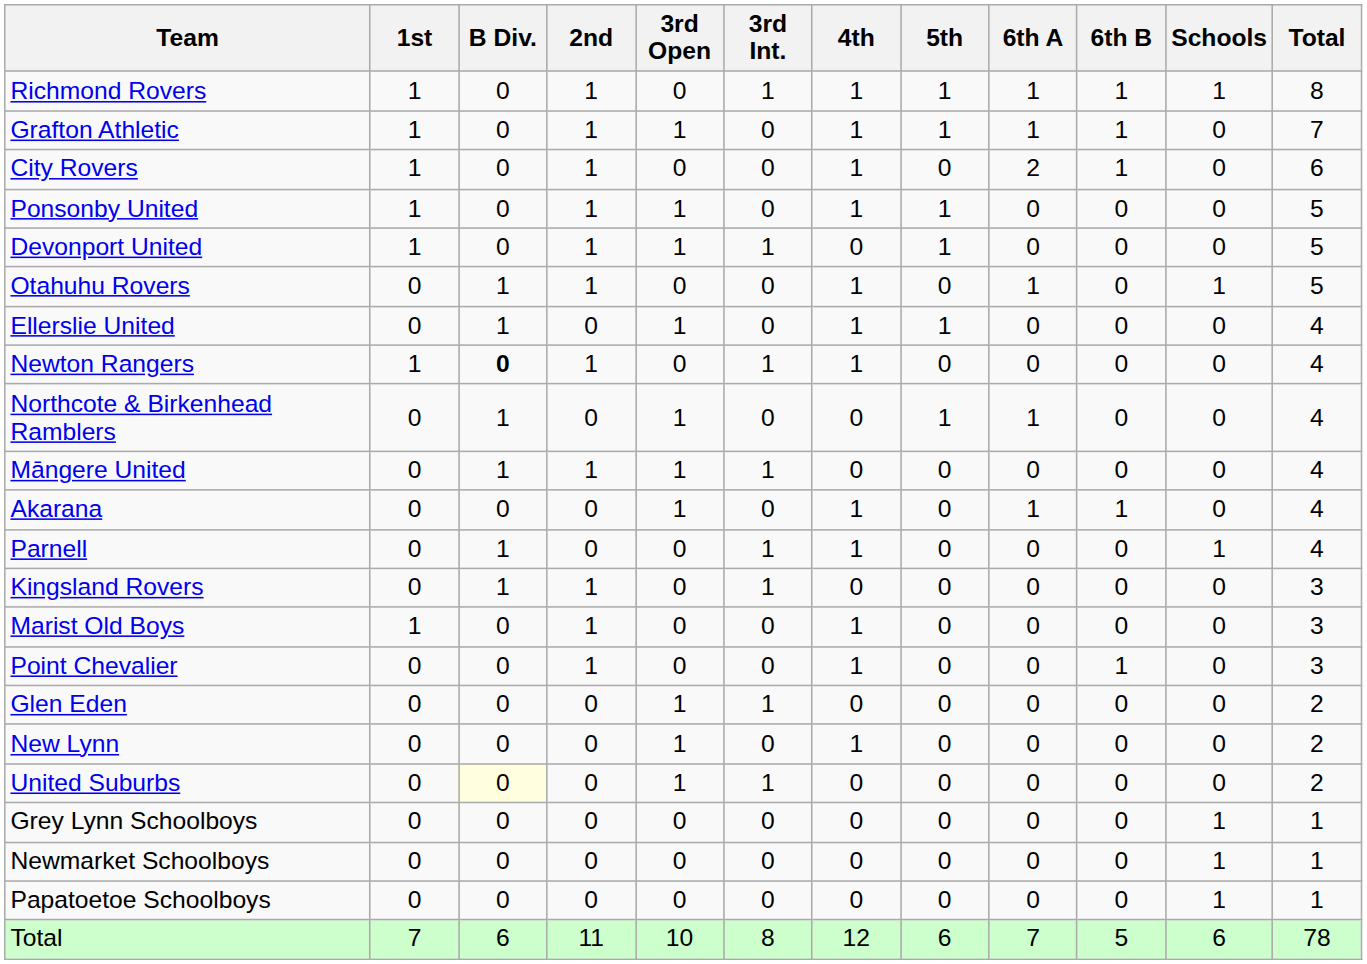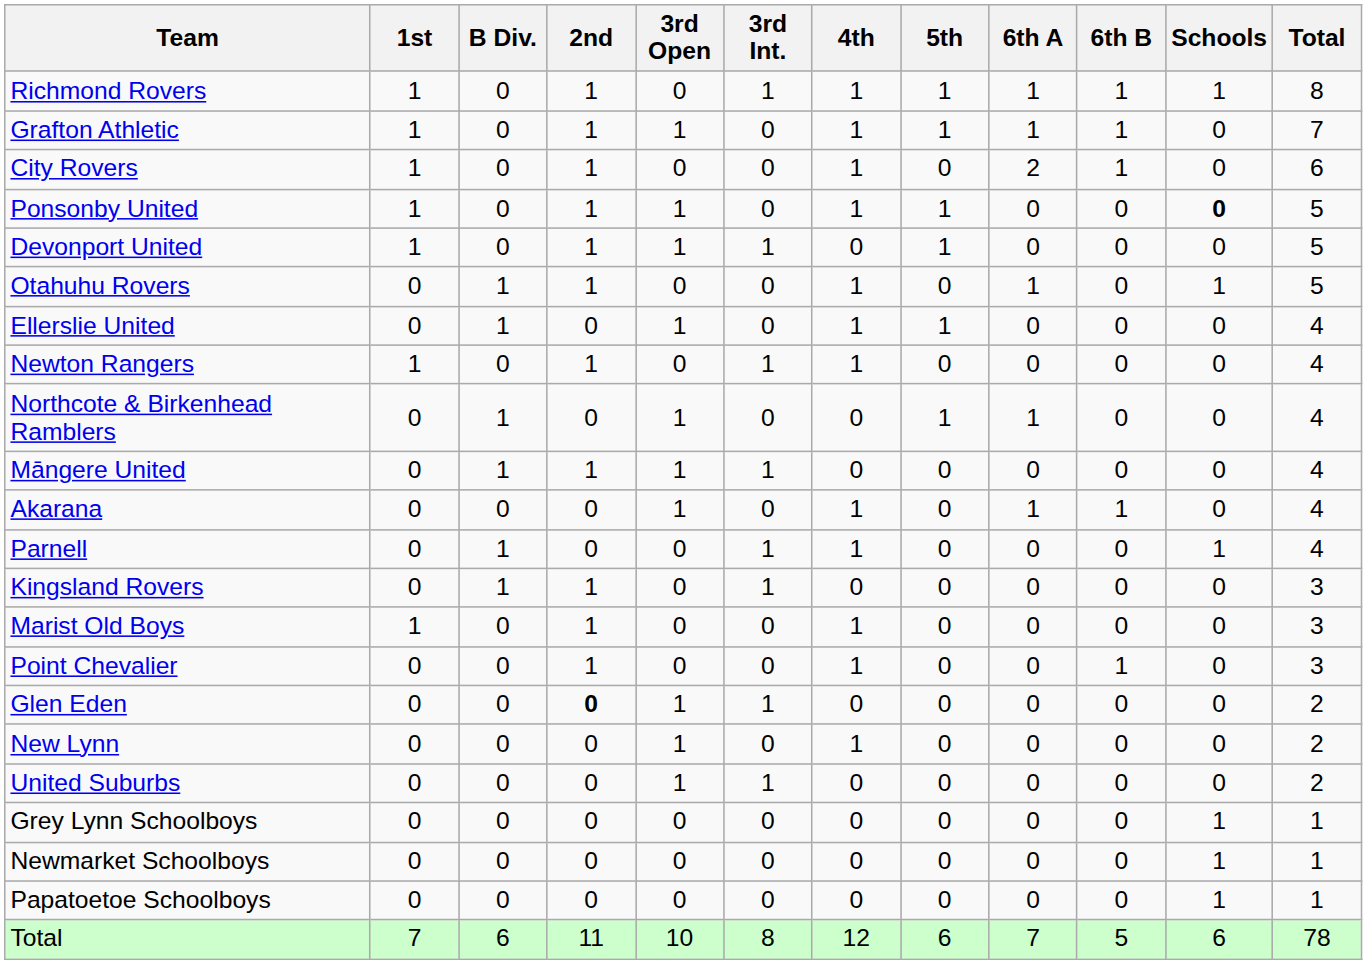(1219, 208) normal -> (1219, 208) bold
(503, 364) bold -> (503, 364) normal
(591, 704) normal -> (591, 704) bold
(503, 782) lightyellow background -> (503, 782) no background
